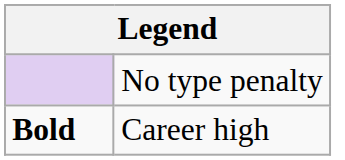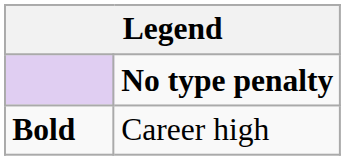(222, 79) normal -> (227, 79) bold
